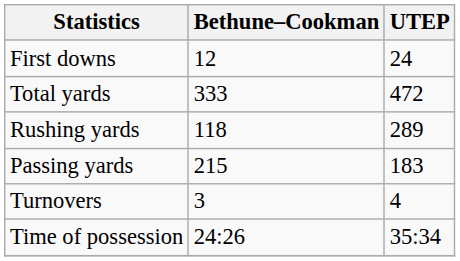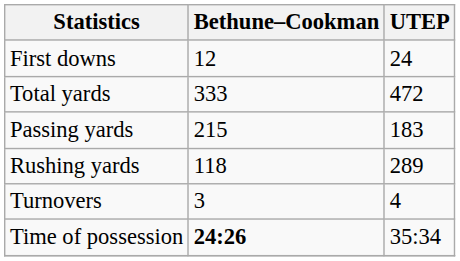rows swapped: (75, 129) <-> (72, 165)
(219, 237) normal -> (220, 237) bold
